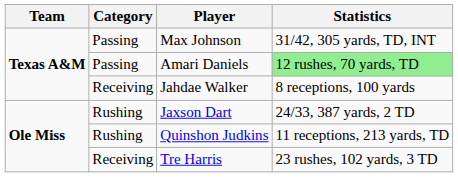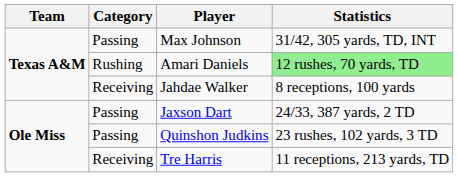(115, 64) Passing -> (117, 64) Rushing
(117, 111) Rushing -> (115, 111) Passing
(117, 135) Rushing -> (115, 135) Passing
(362, 135) 11 receptions, 213 yards, TD -> (357, 135) 23 rushes, 102 yards, 3 TD
(357, 159) 23 rushes, 102 yards, 3 TD -> (362, 159) 11 receptions, 213 yards, TD
